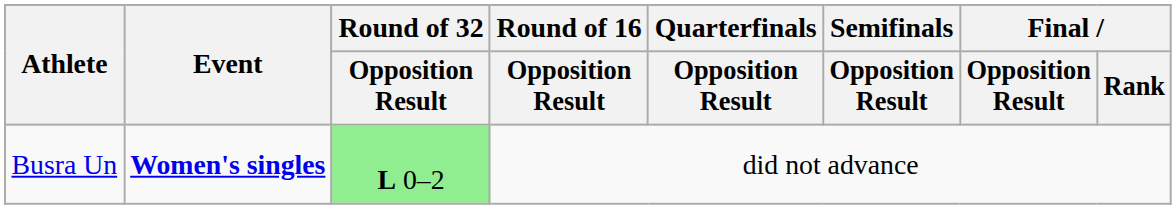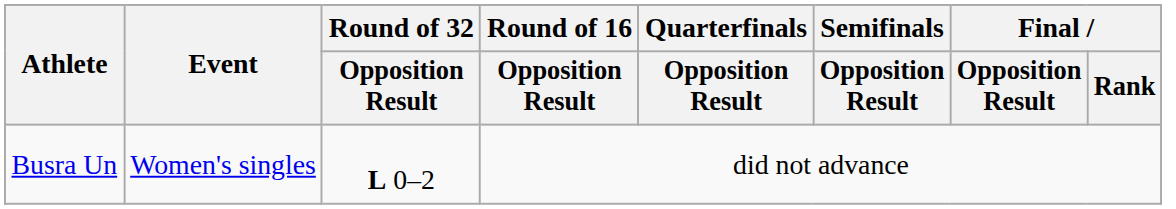(228, 164) bold -> (223, 164) normal
(411, 180) lightgreen background -> (401, 180) no background
